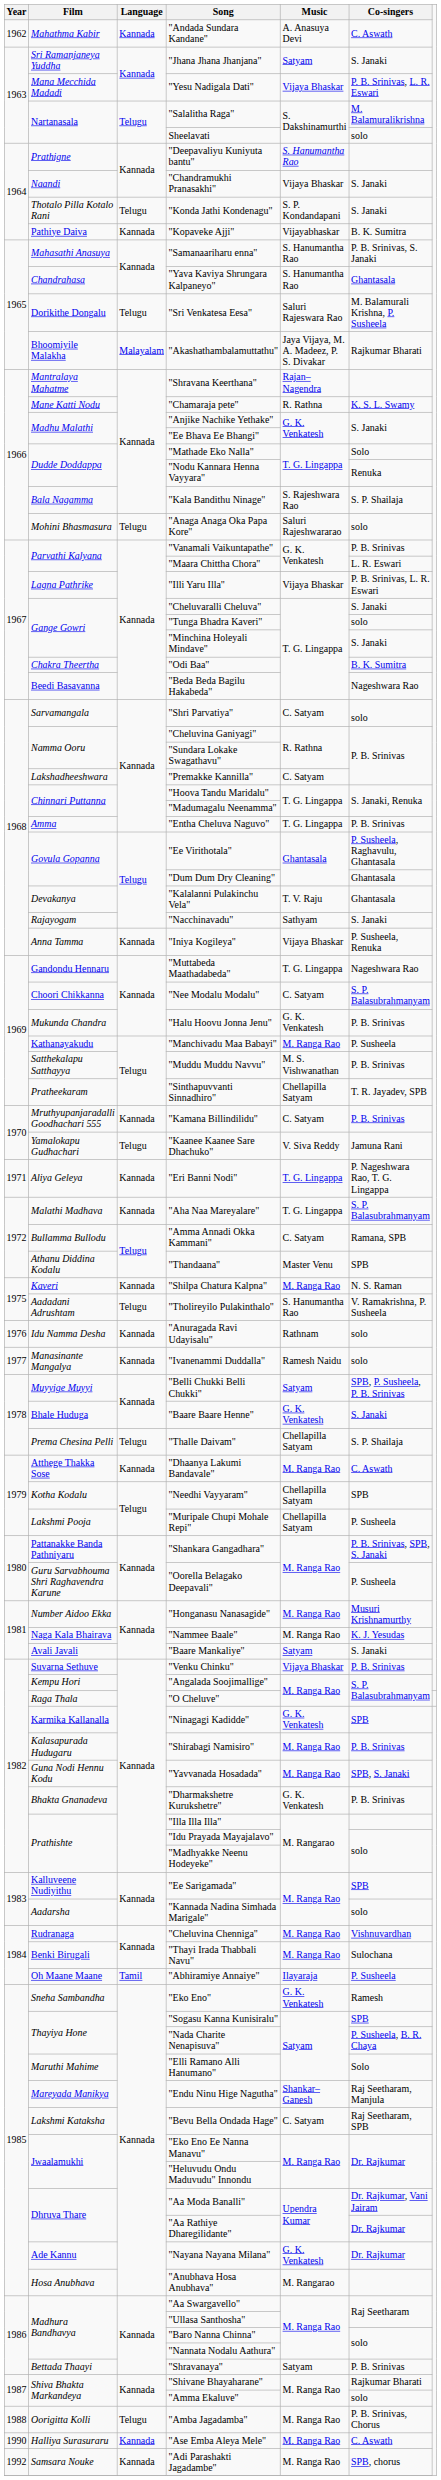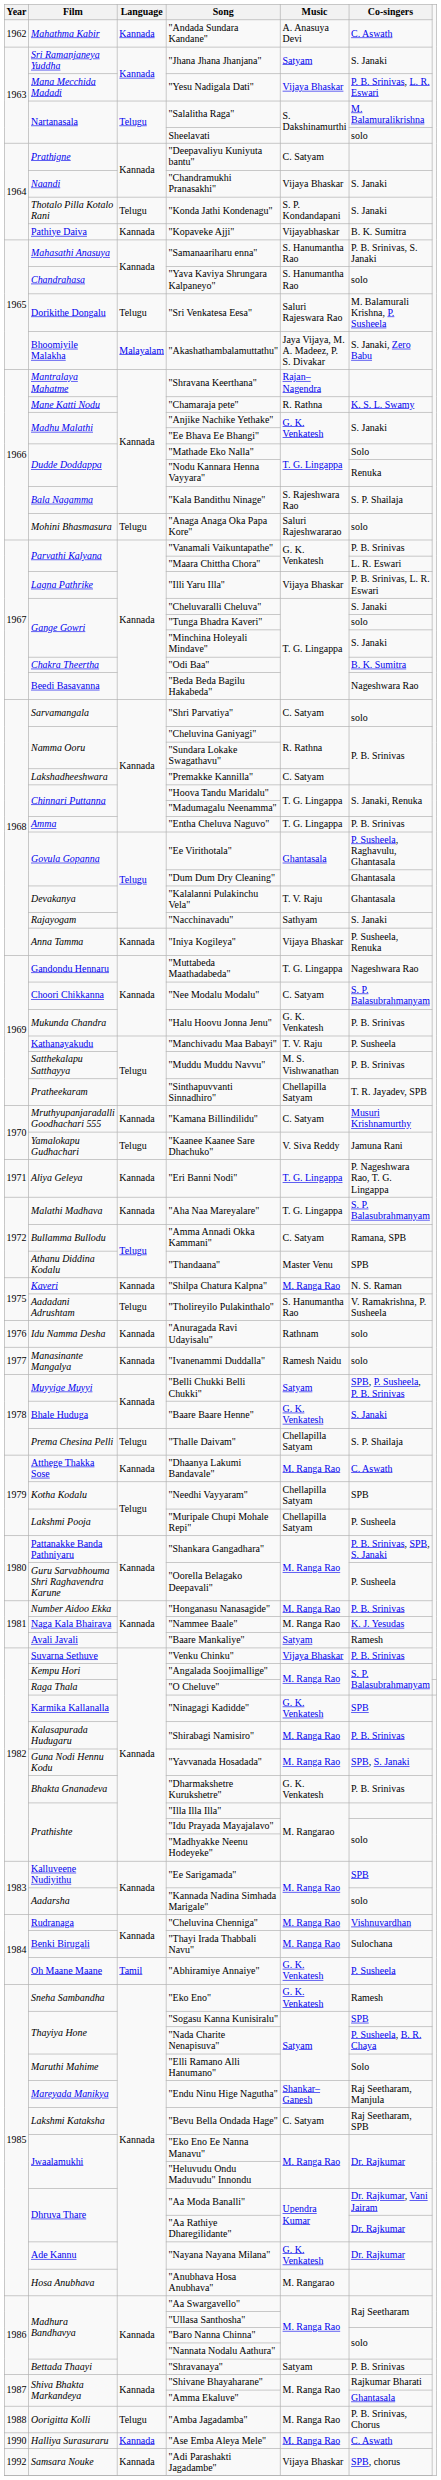(313, 156) S. Hanumantha Rao -> (303, 156) C. Satyam
(373, 280) Ghantasala -> (359, 280) solo
(386, 350) Rajkumar Bharati -> (381, 350) S. Janaki, Zero Babu
(311, 1043) M. Ranga Rao -> (302, 1043) T. V. Raju
(378, 1119) P. B. Srinivas -> (381, 1119) Musuri Krishnamurthy
(381, 1614) Musuri Krishnamurthy -> (378, 1608) P. B. Srinivas
(369, 1651) S. Janaki -> (367, 1640) Ramesh
(300, 1976) Ilayaraja -> (303, 1971) G. K. Venkatesh
(359, 2398) solo -> (373, 2398) Ghantasala
(311, 2462) M. Ranga Rao -> (313, 2462) Vijaya Bhaskar
